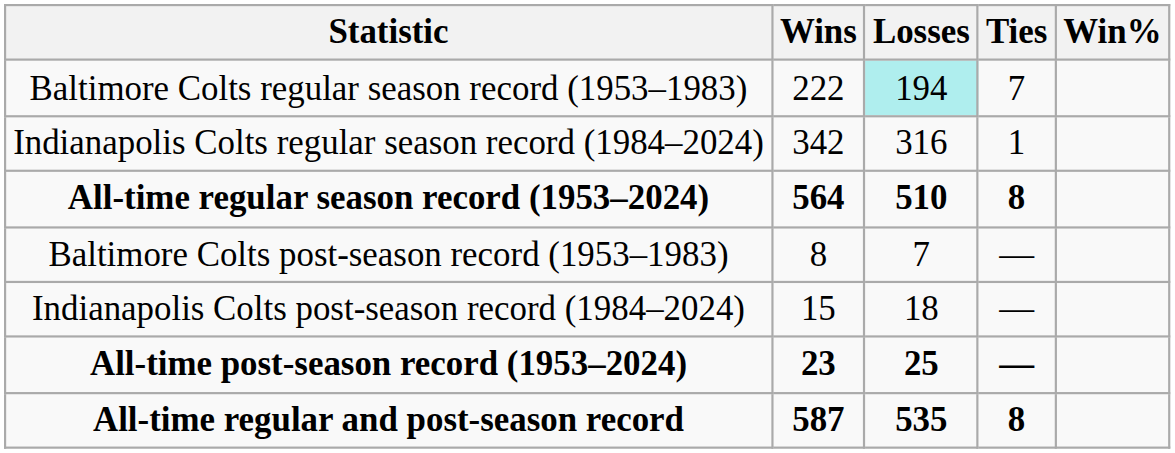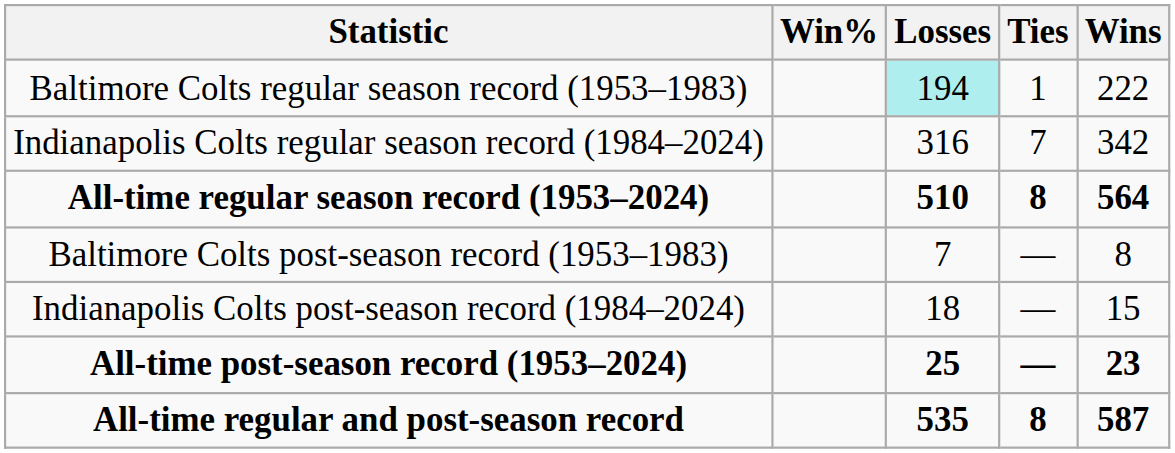columns swapped: (818, 32) <-> (1112, 32)
(1017, 87) 7 -> (1038, 87) 1
(1017, 142) 1 -> (1038, 142) 7
